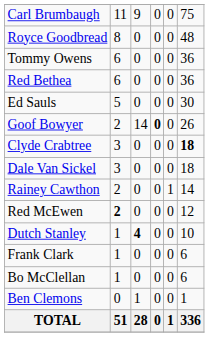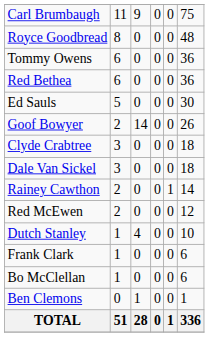(157, 124) bold -> (157, 124) normal
(187, 146) bold -> (187, 146) normal
(117, 211) bold -> (117, 211) normal
(137, 233) bold -> (137, 233) normal
